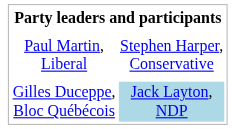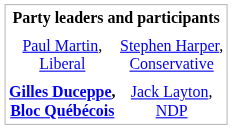(64, 101) normal -> (62, 101) bold
(172, 101) lightblue background -> (172, 101) no background
